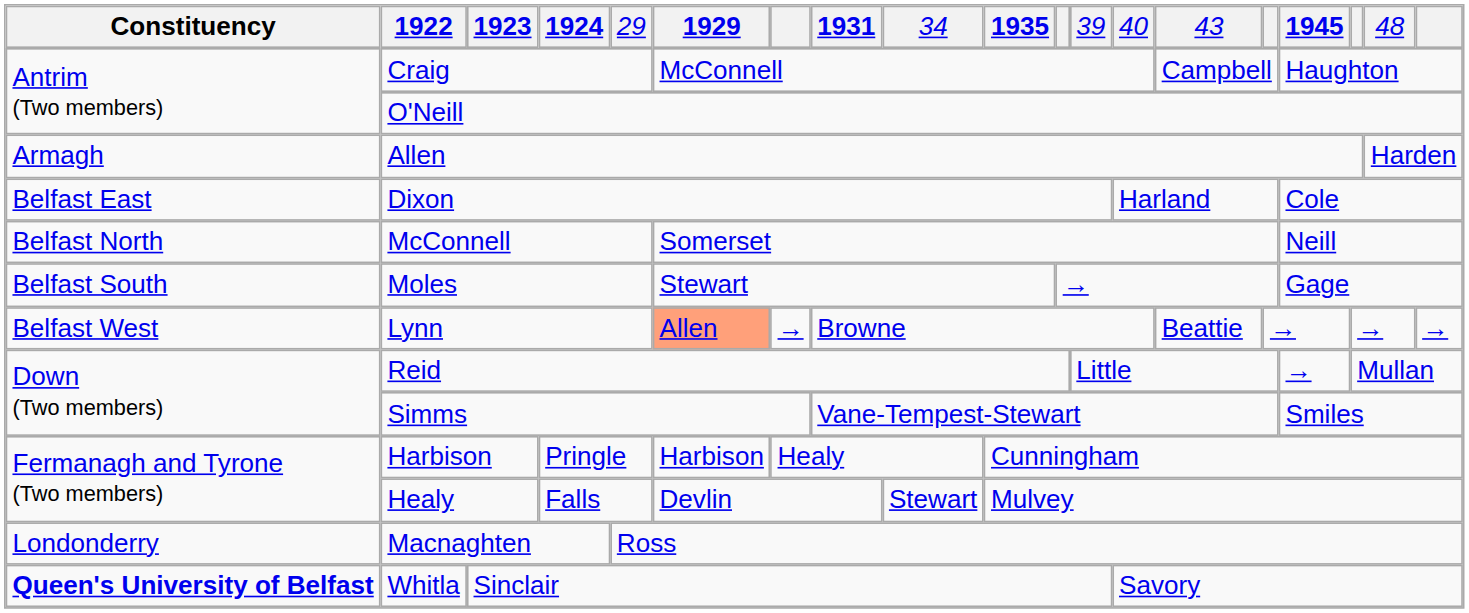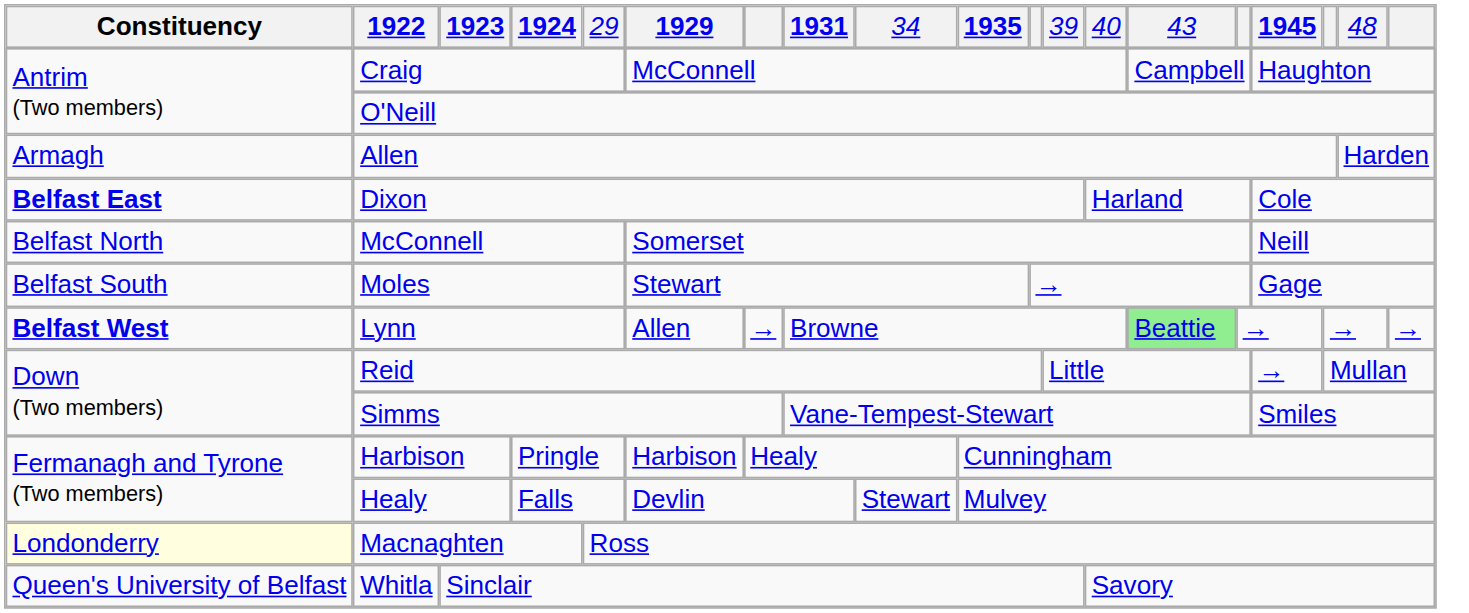(82, 198) normal -> (87, 198) bold
(85, 327) normal -> (90, 327) bold
(689, 327) lightsalmon background -> (661, 327) no background
(1202, 327) no background -> (1175, 327) lightgreen background
(86, 542) no background -> (86, 542) lightyellow background
(193, 585) bold -> (179, 585) normal
